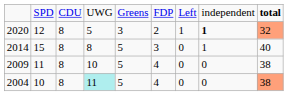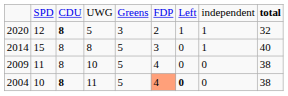(61, 30) normal -> (61, 30) bold
(204, 30) bold -> (204, 30) normal
(265, 30) lightsalmon background -> (265, 30) no background
(61, 82) normal -> (61, 82) bold
(92, 82) paleturquoise background -> (92, 82) no background
(156, 82) no background -> (156, 82) lightsalmon background
(181, 82) normal -> (181, 82) bold
(265, 82) lightsalmon background -> (265, 82) no background
